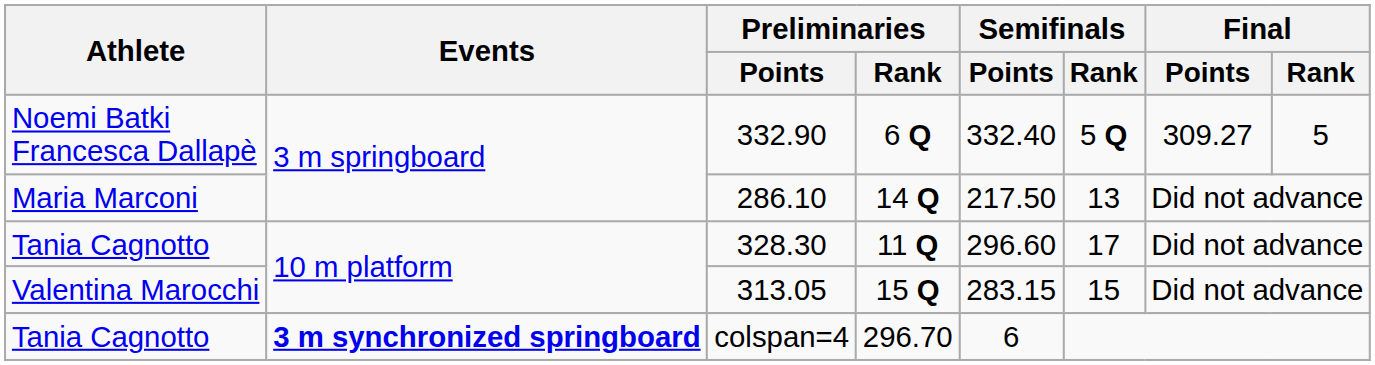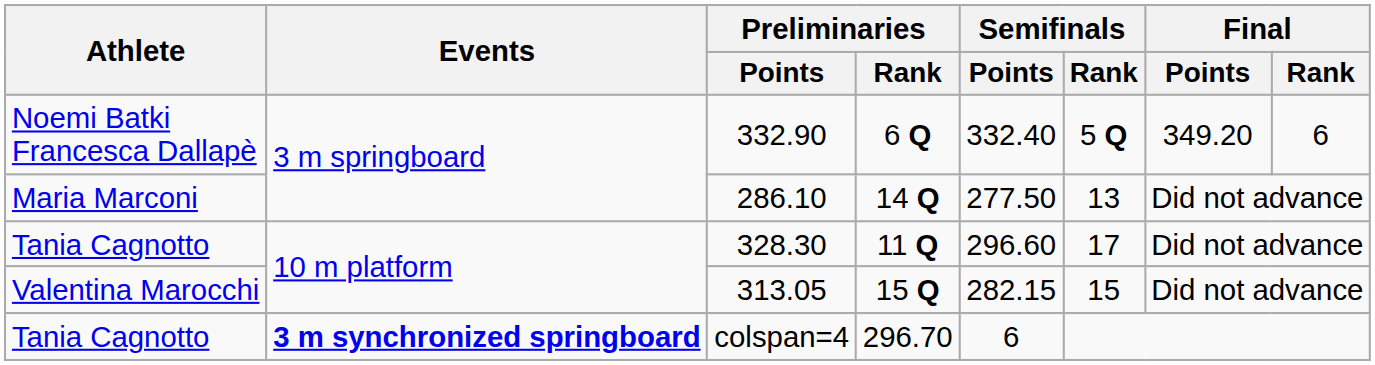(1208, 135) 309.27 -> (1208, 135) 349.20
(1321, 135) 5 -> (1321, 135) 6
(1011, 198) 217.50 -> (1011, 198) 277.50
(1011, 291) 283.15 -> (1011, 291) 282.15
